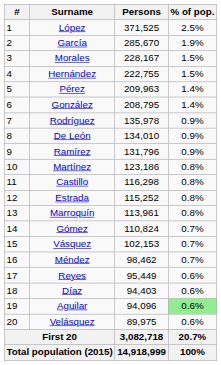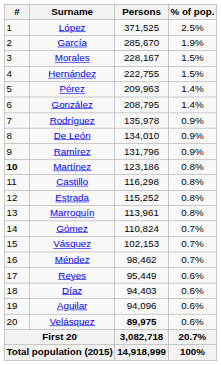(12, 167) normal -> (12, 167) bold
(192, 306) lightgreen background -> (192, 306) no background
(142, 321) normal -> (142, 321) bold
